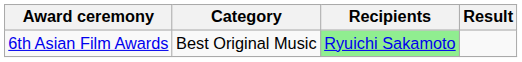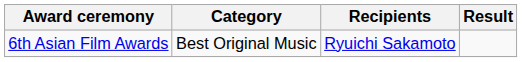(390, 43) lightgreen background -> (390, 43) no background
